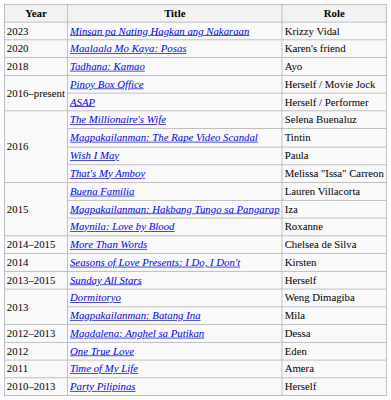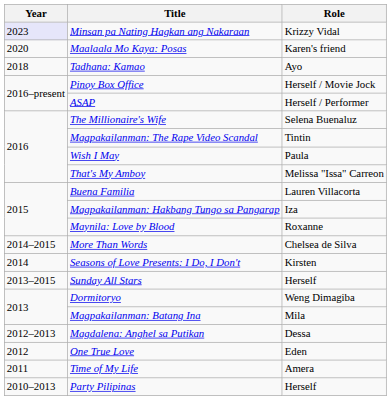(18, 31) no background -> (18, 31) lavender background
